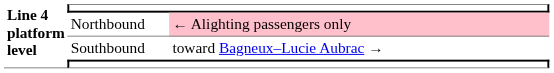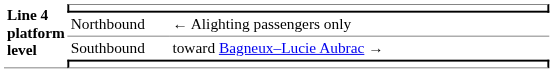(262, 24) pink background -> (262, 24) no background
